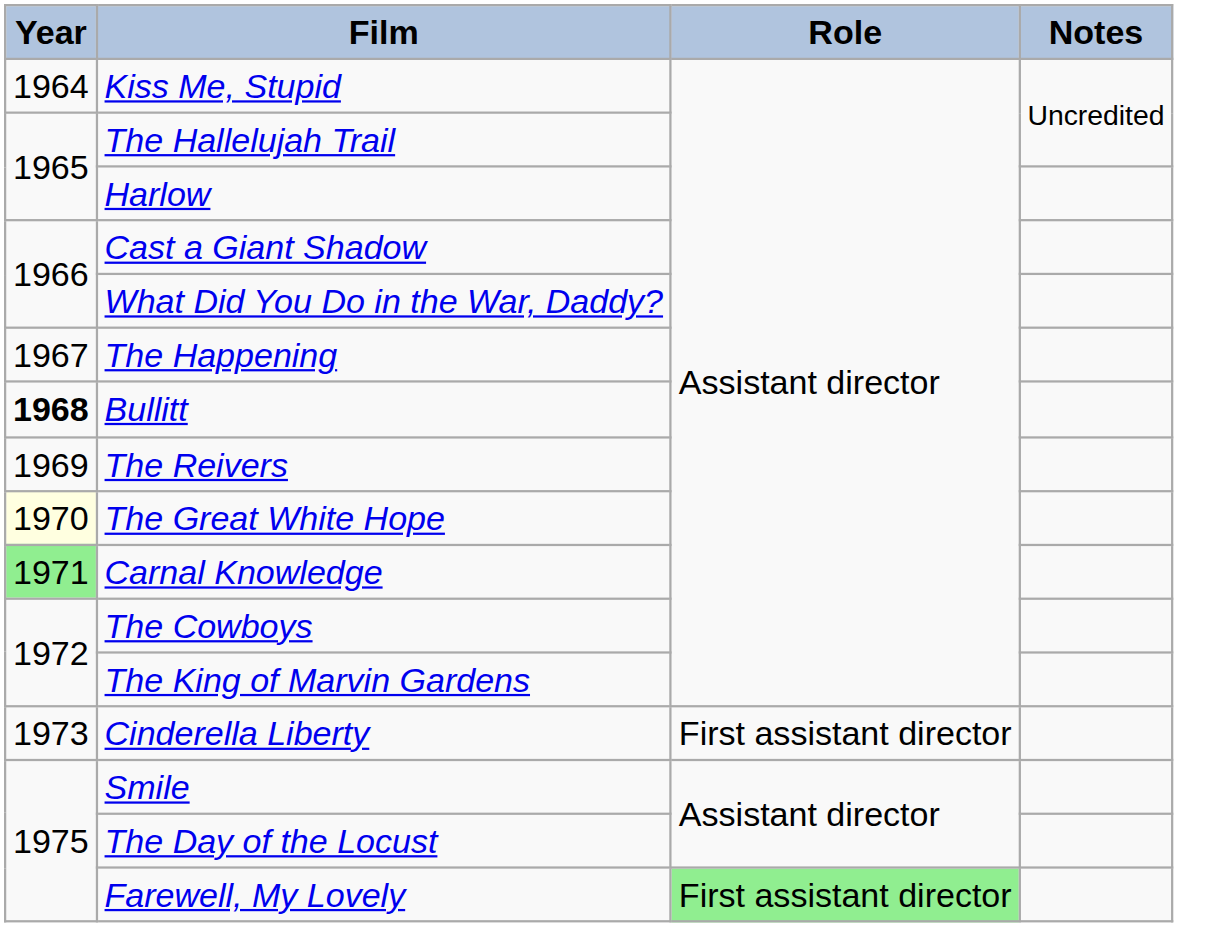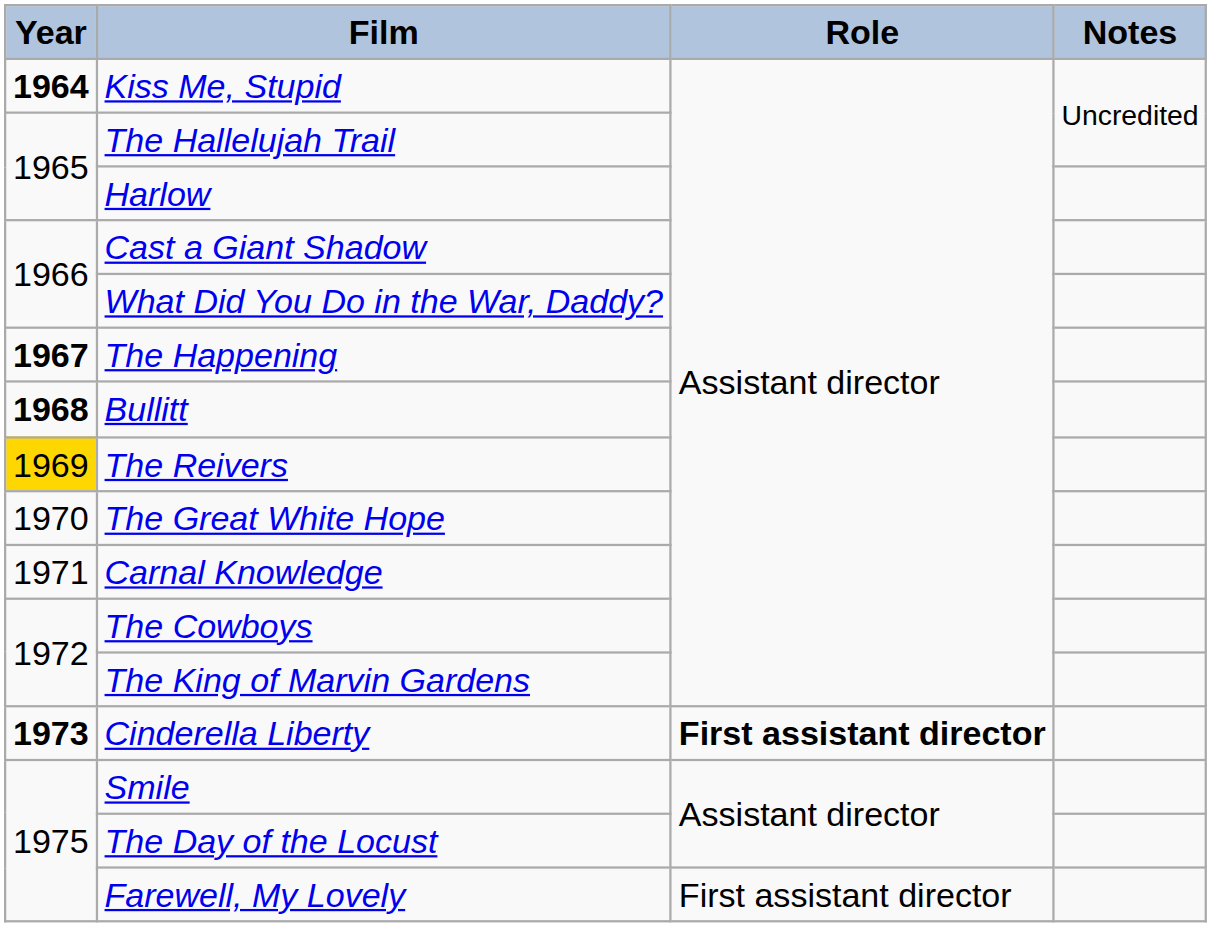(51, 86) normal -> (51, 86) bold
(51, 356) normal -> (51, 356) bold
(51, 463) no background -> (51, 463) gold background
(51, 517) lightyellow background -> (51, 517) no background
(51, 571) lightgreen background -> (51, 571) no background
(51, 733) normal -> (51, 733) bold
(845, 733) normal -> (862, 733) bold
(845, 895) lightgreen background -> (845, 895) no background
